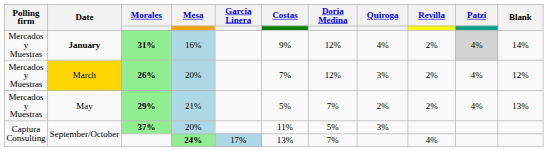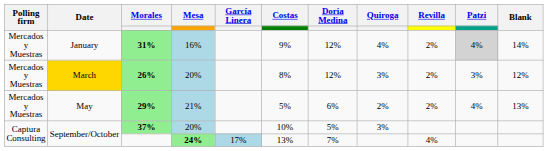(84, 46) bold -> (84, 46) normal
(285, 76) 7% -> (285, 76) 8%
(477, 76) 4% -> (477, 76) 3%
(333, 106) 7% -> (333, 106) 6%
(285, 128) 11% -> (285, 128) 10%
